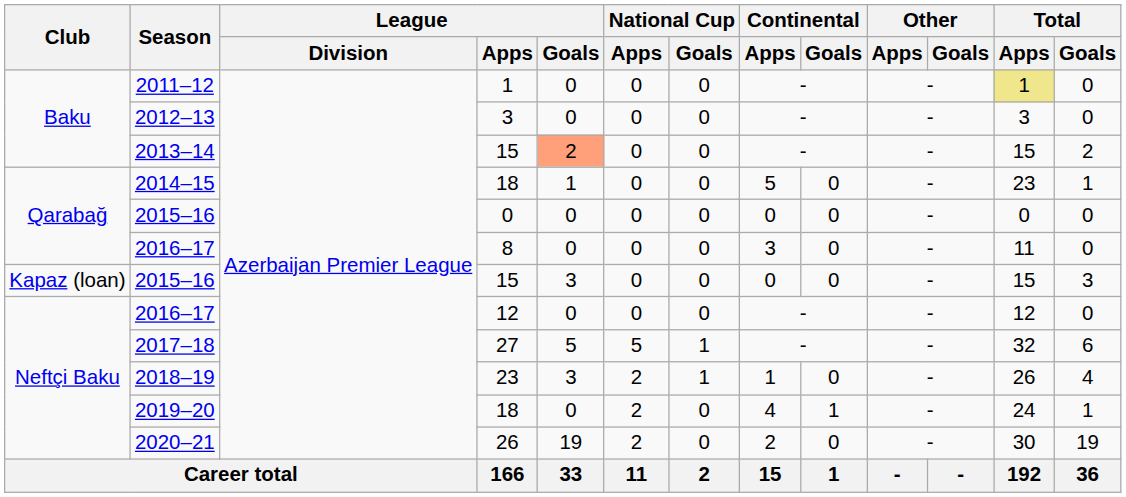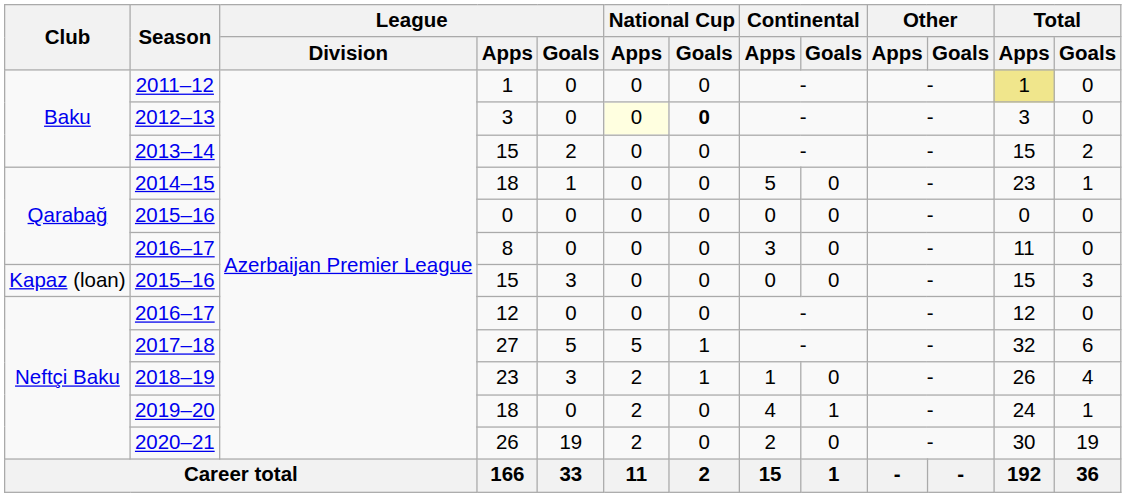(636, 118) no background -> (636, 118) lightyellow background
(704, 118) normal -> (704, 118) bold
(571, 150) lightsalmon background -> (571, 150) no background
